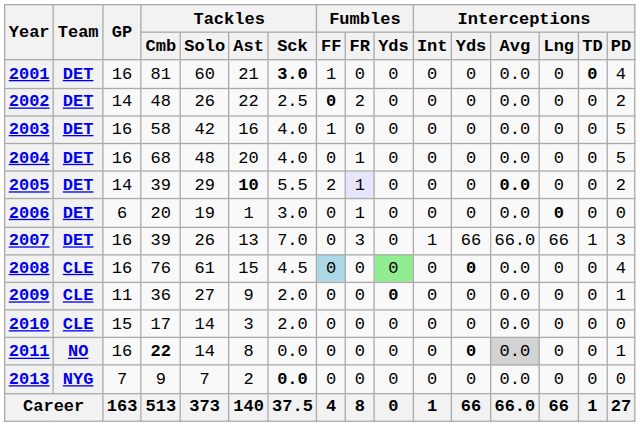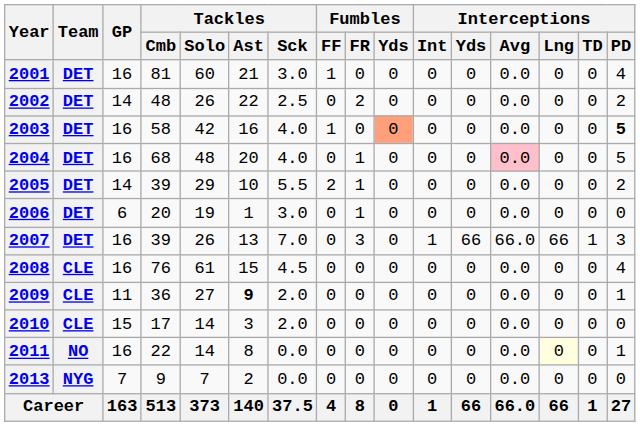(292, 74) bold -> (292, 74) normal
(592, 74) bold -> (592, 74) normal
(331, 102) bold -> (331, 102) normal
(393, 130) no background -> (393, 130) lightsalmon background
(621, 130) normal -> (621, 130) bold
(515, 157) no background -> (515, 157) pink background
(249, 185) bold -> (249, 185) normal
(360, 185) lavender background -> (360, 185) no background
(515, 185) bold -> (515, 185) normal
(559, 213) bold -> (559, 213) normal
(331, 268) lightblue background -> (331, 268) no background
(393, 268) lightgreen background -> (393, 268) no background
(471, 268) bold -> (471, 268) normal
(249, 296) normal -> (249, 296) bold
(393, 296) bold -> (393, 296) normal
(161, 352) bold -> (161, 352) normal
(471, 352) bold -> (471, 352) normal
(515, 352) lightgrey background -> (515, 352) no background
(559, 352) no background -> (559, 352) lightyellow background
(292, 379) bold -> (292, 379) normal
